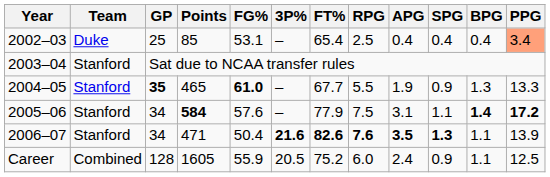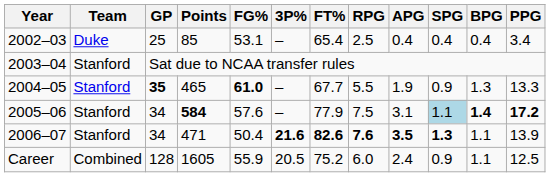(520, 40) lightsalmon background -> (520, 40) no background
(442, 111) no background -> (442, 111) lightblue background
